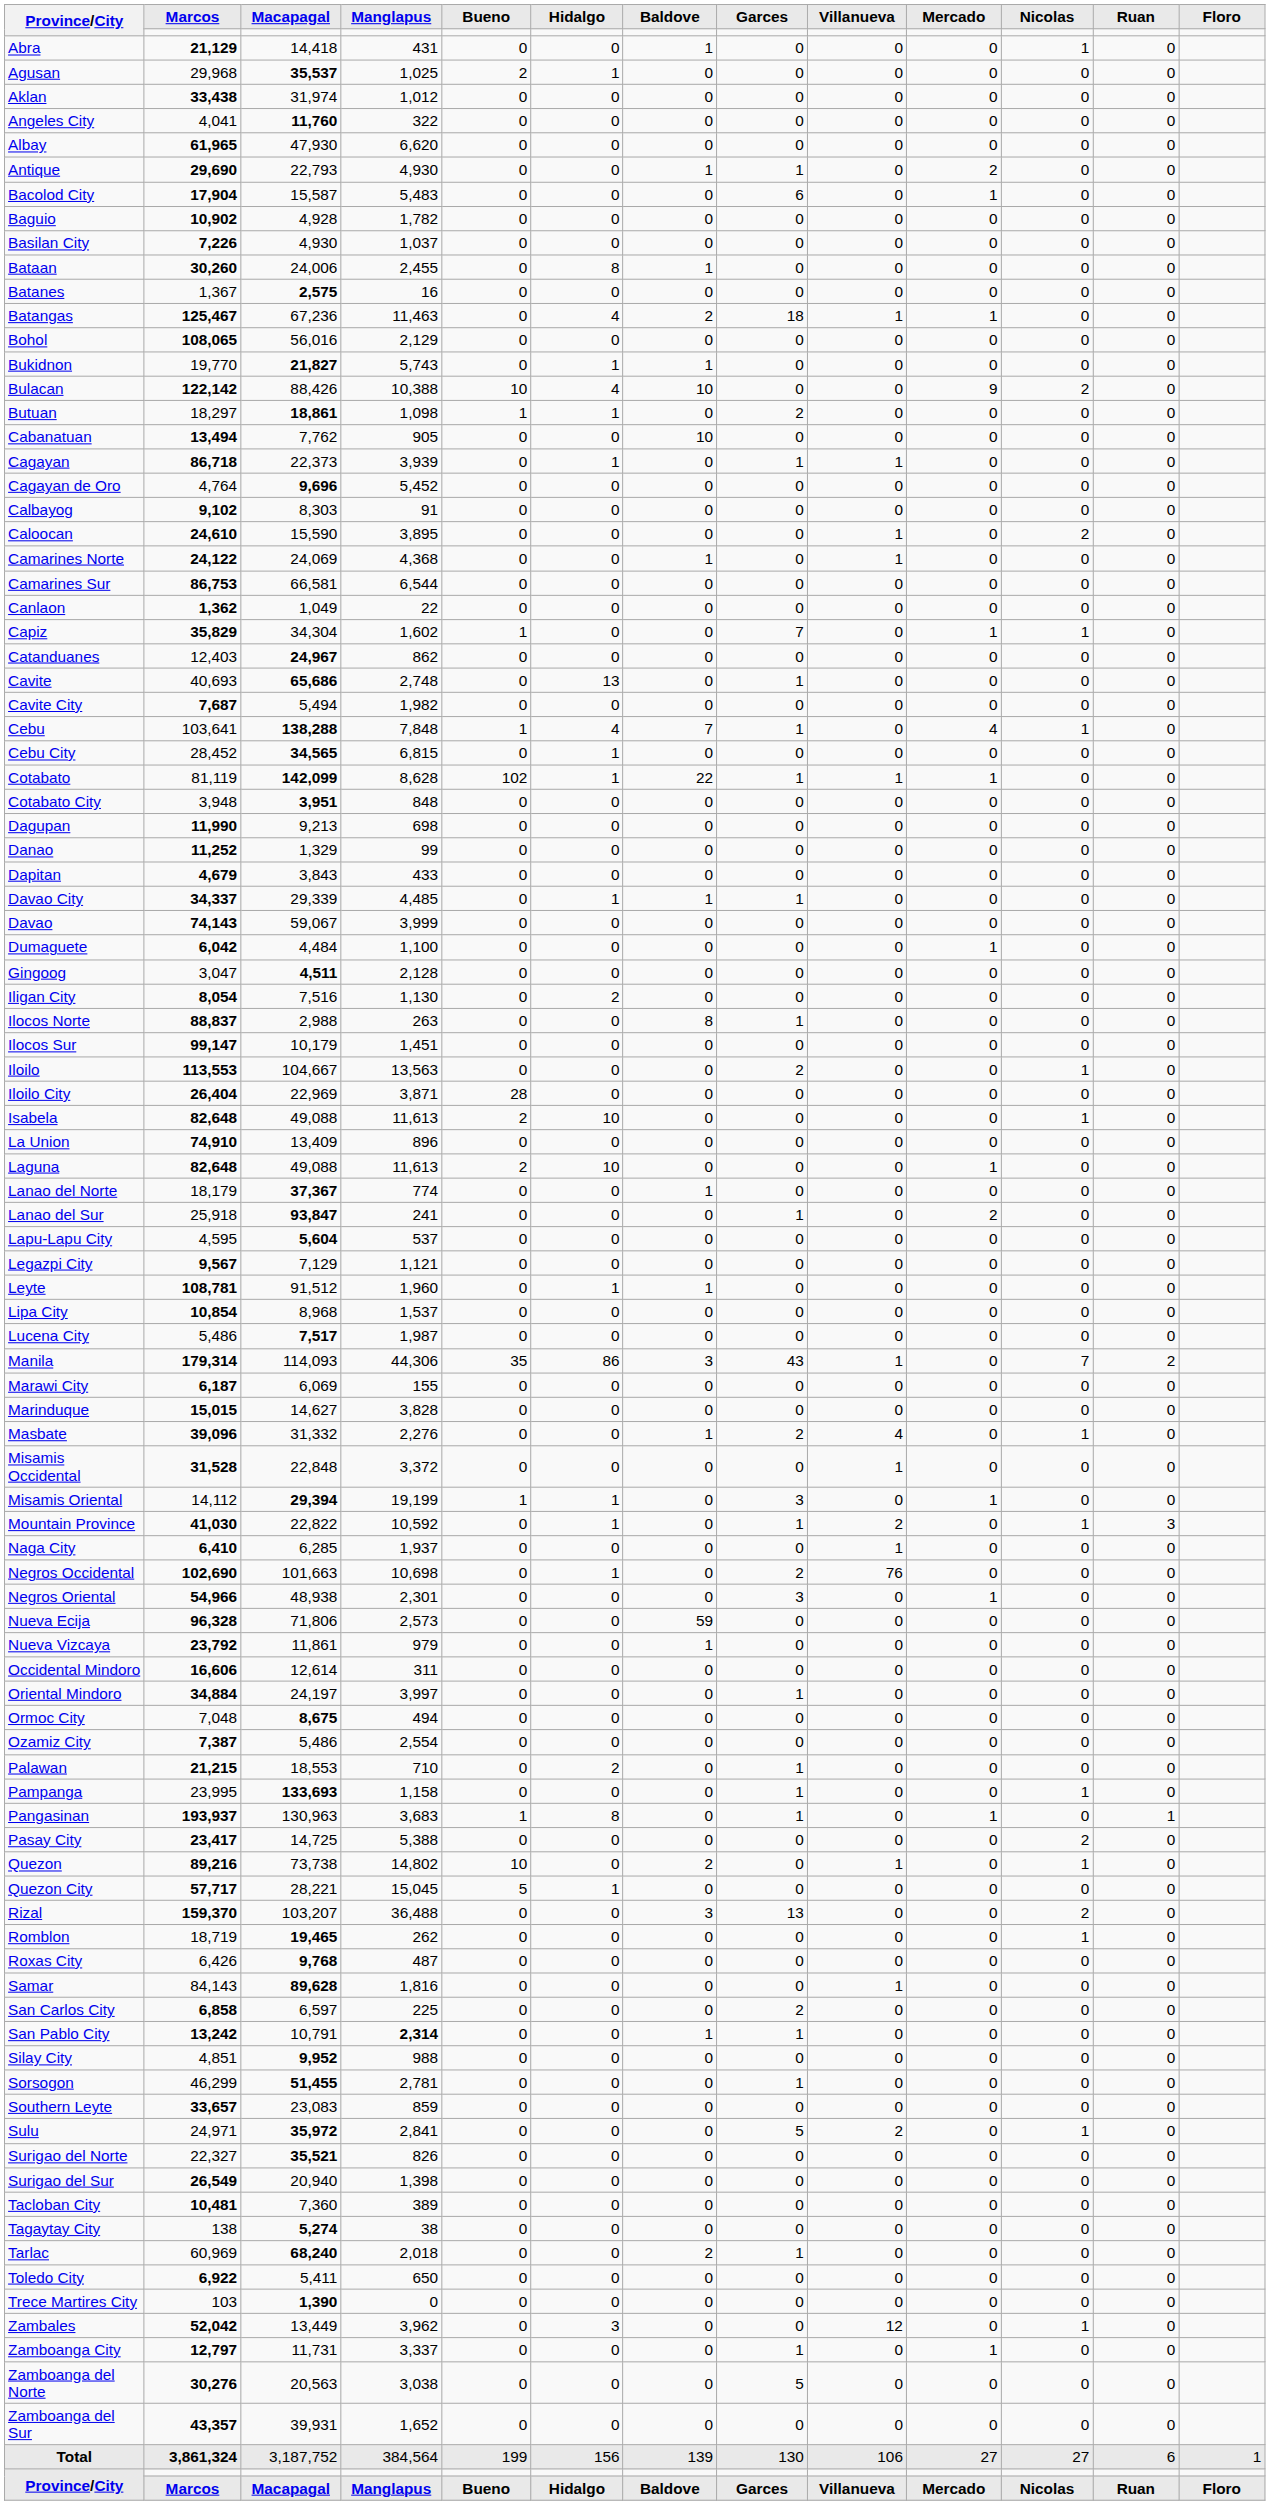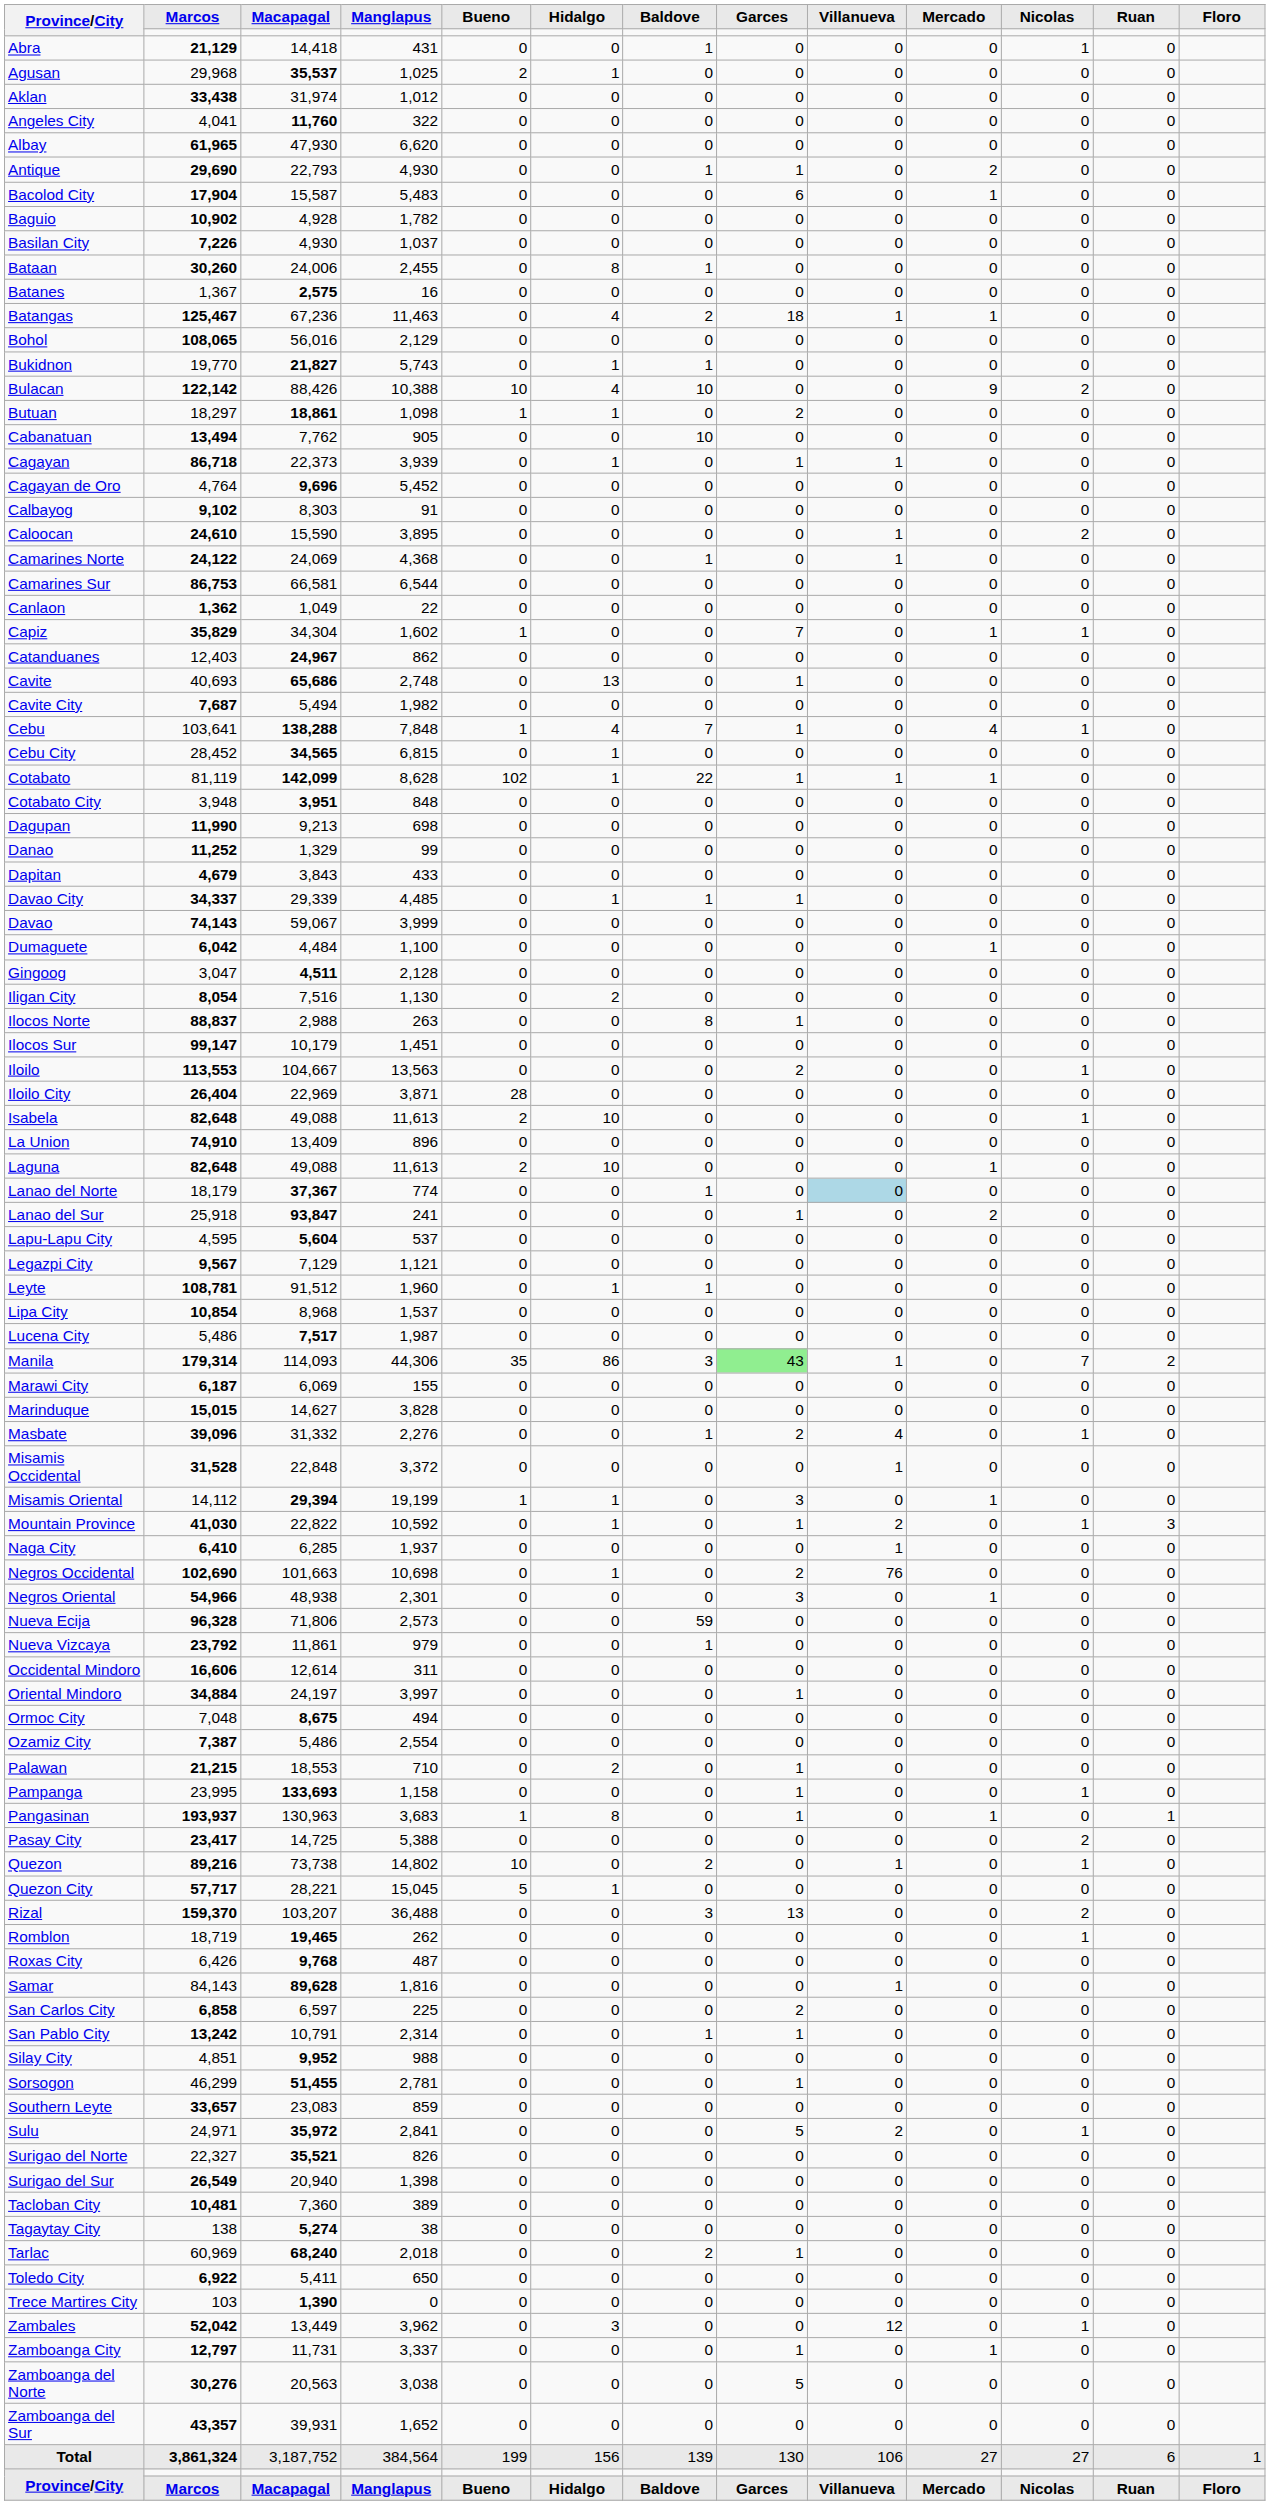(899, 1191) no background -> (899, 1191) lightblue background
(795, 1361) no background -> (795, 1361) lightgreen background
(419, 2034) bold -> (419, 2034) normal
